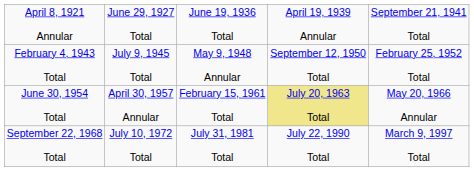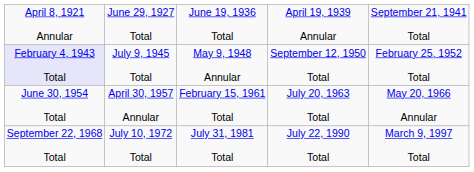(55, 65) no background -> (55, 65) lavender background
(318, 105) khaki background -> (318, 105) no background
